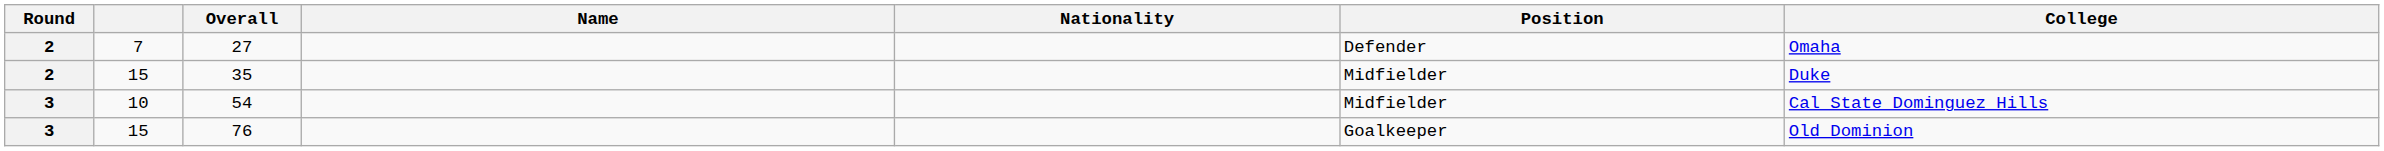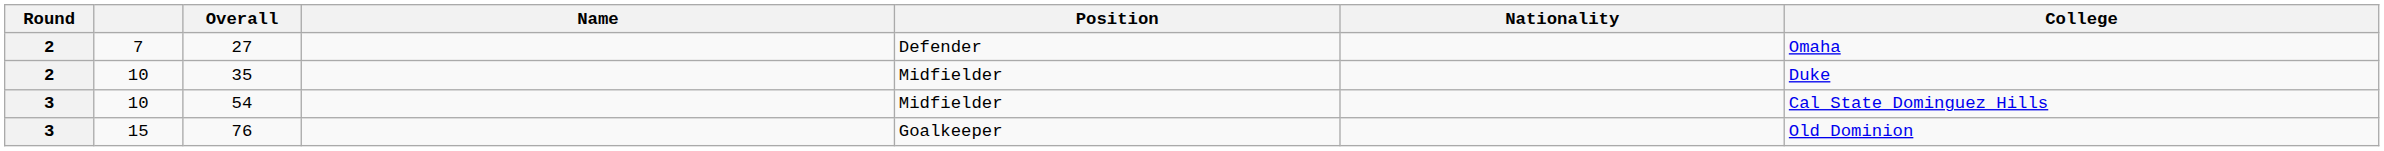columns swapped: (1117, 19) <-> (1562, 19)
(138, 75) 15 -> (138, 75) 10
